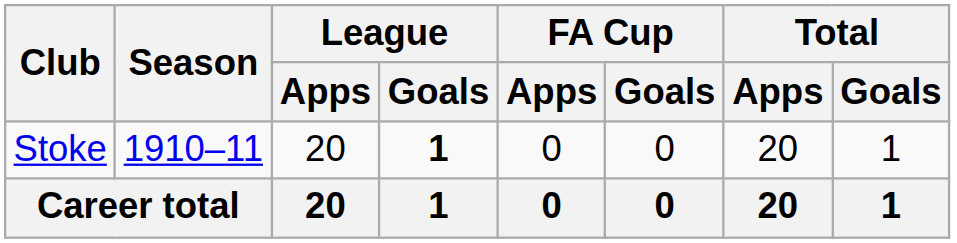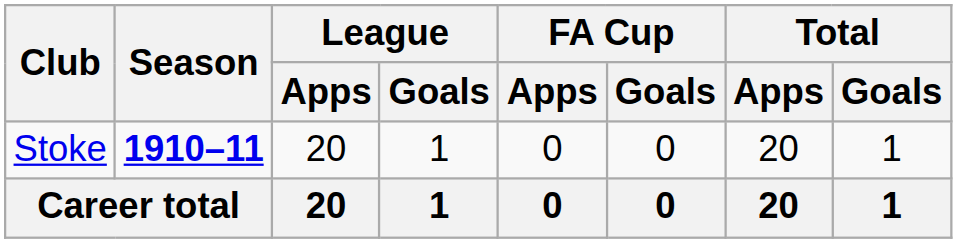(193, 149) normal -> (194, 149) bold
(439, 149) bold -> (439, 149) normal
